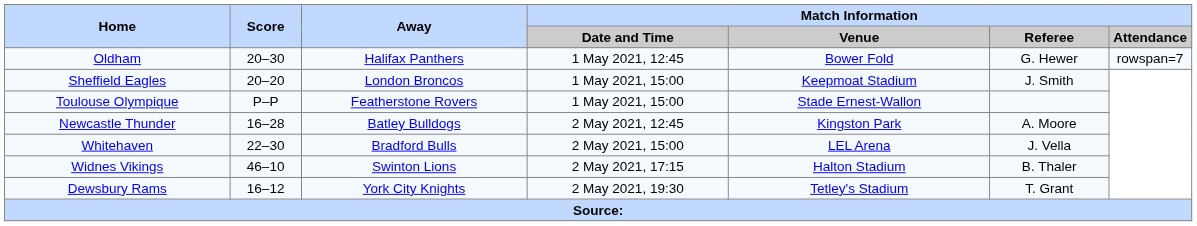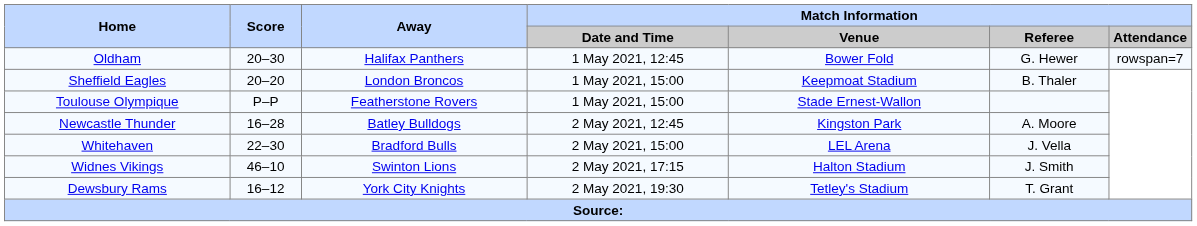(1049, 80) J. Smith -> (1049, 80) B. Thaler
(1049, 167) B. Thaler -> (1049, 167) J. Smith
